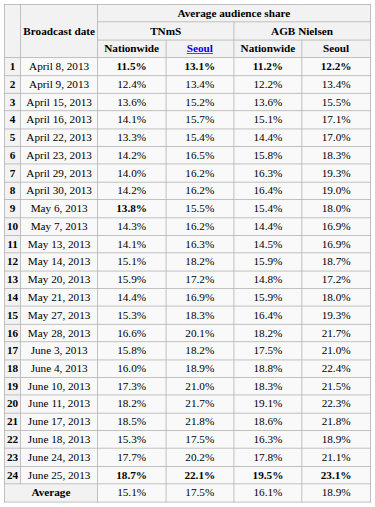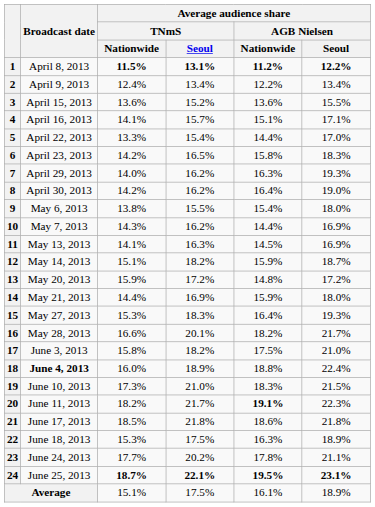(132, 208) bold -> (132, 208) normal
(59, 368) normal -> (59, 368) bold
(268, 404) normal -> (268, 404) bold
